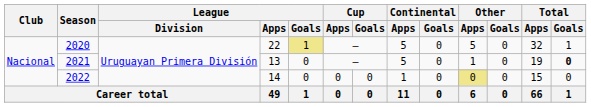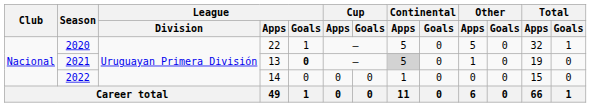(306, 45) khaki background -> (306, 45) no background
(306, 61) normal -> (306, 61) bold
(403, 61) no background -> (403, 61) lightgrey background
(568, 61) bold -> (568, 61) normal
(473, 78) khaki background -> (473, 78) no background
